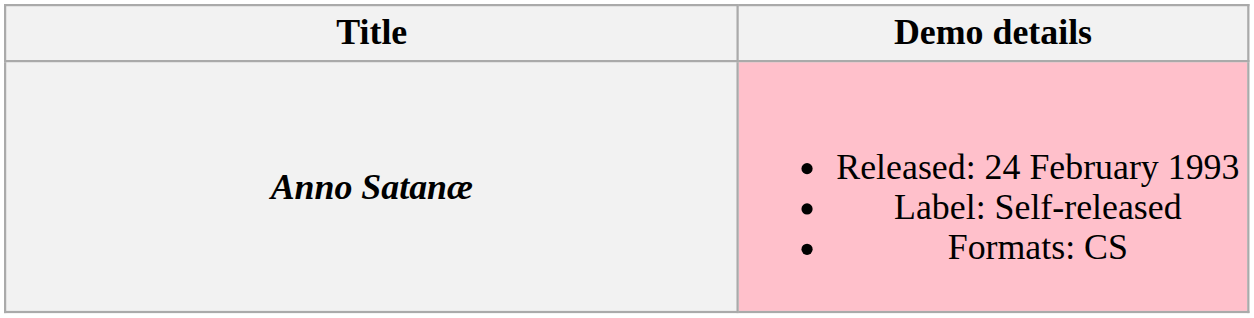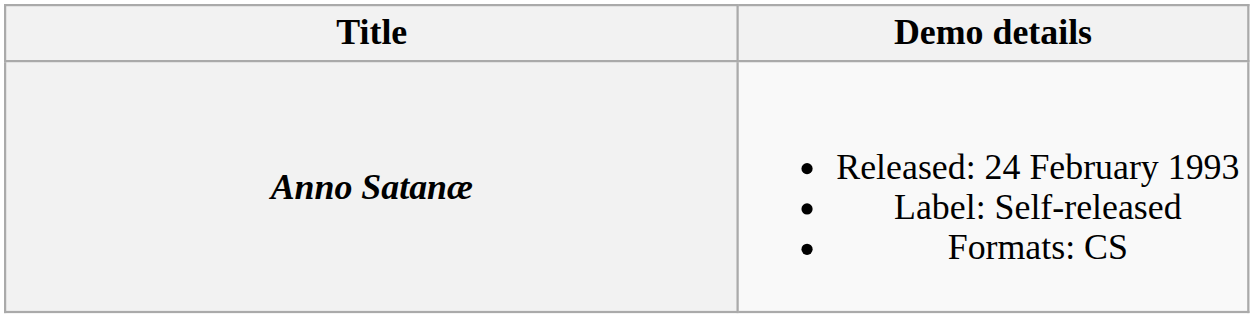(993, 207) pink background -> (993, 207) no background
